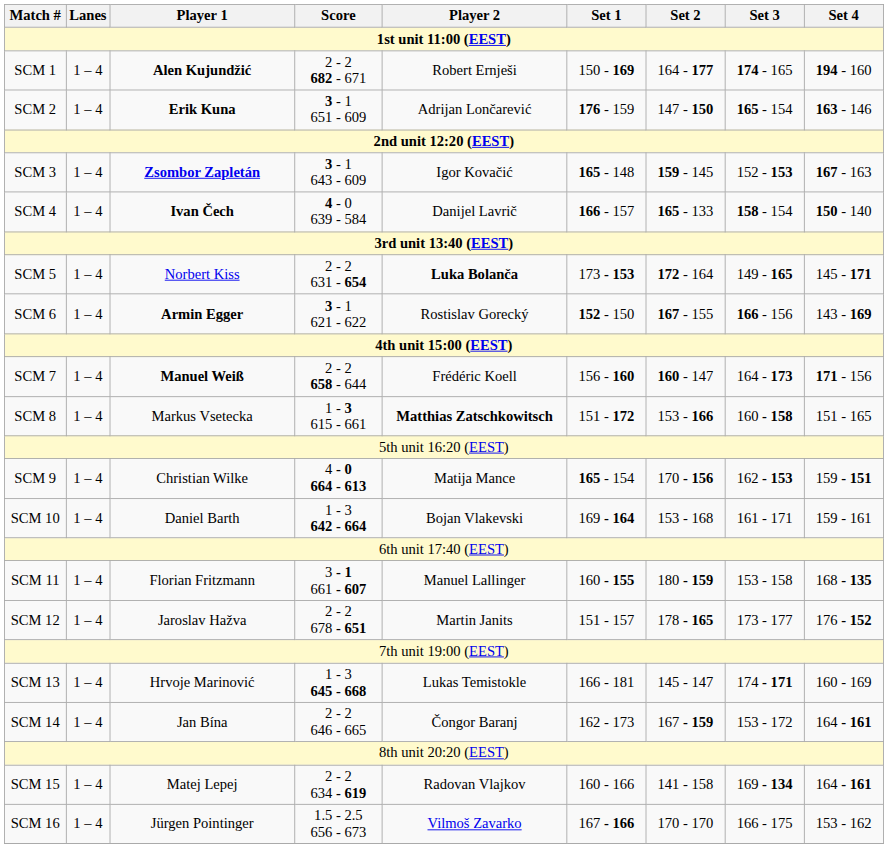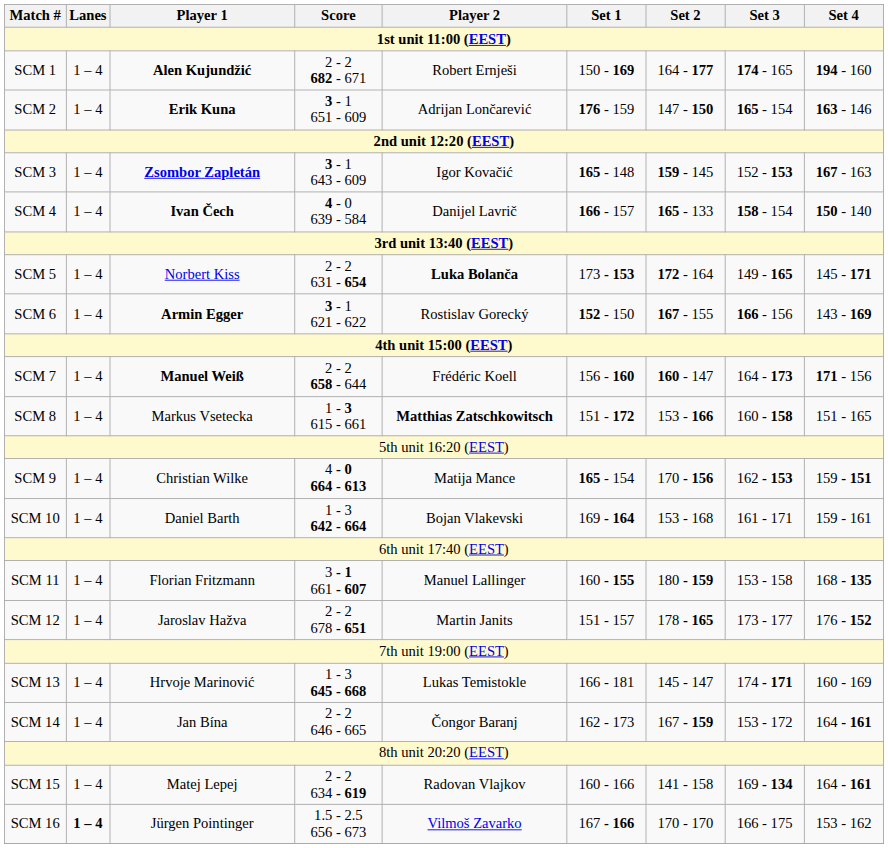(88, 824) normal -> (88, 824) bold
